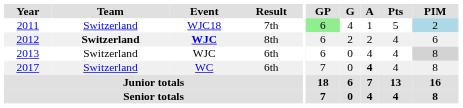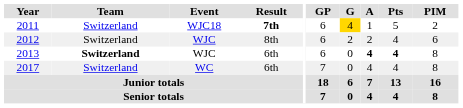(271, 25) normal -> (271, 25) bold
(323, 25) lightgreen background -> (323, 25) no background
(350, 25) no background -> (350, 25) gold background
(435, 25) lightblue background -> (435, 25) no background
(110, 39) bold -> (110, 39) normal
(204, 39) bold -> (204, 39) normal
(110, 53) normal -> (110, 53) bold
(370, 53) normal -> (370, 53) bold
(396, 53) normal -> (396, 53) bold
(435, 53) lightgrey background -> (435, 53) no background
(370, 68) bold -> (370, 68) normal
